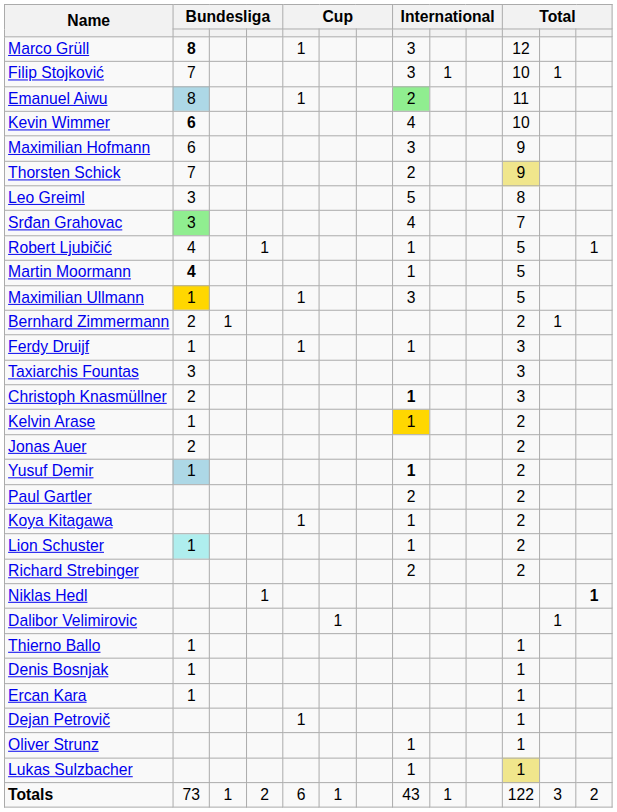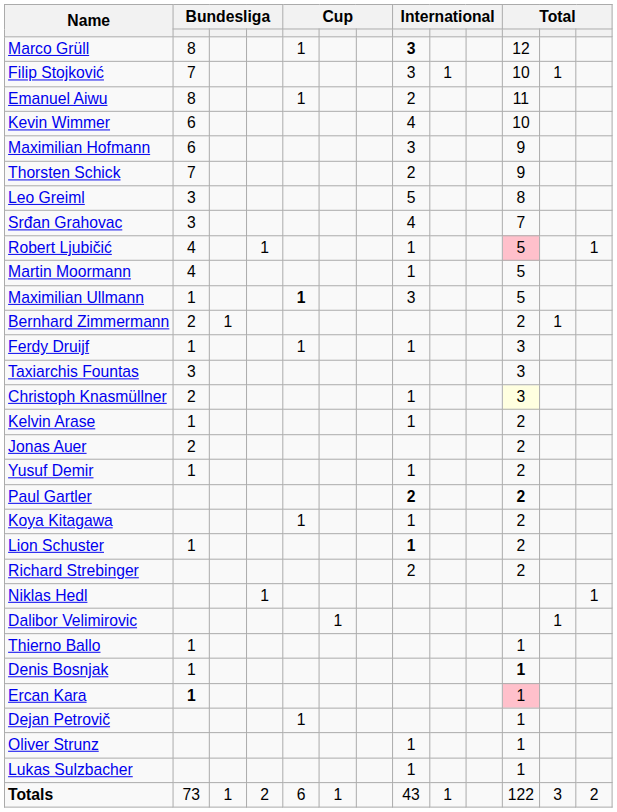(191, 49) bold -> (191, 49) normal
(411, 49) normal -> (411, 49) bold
(191, 98) lightblue background -> (191, 98) no background
(411, 98) lightgreen background -> (411, 98) no background
(191, 123) bold -> (191, 123) normal
(521, 173) khaki background -> (521, 173) no background
(191, 223) lightgreen background -> (191, 223) no background
(521, 247) no background -> (521, 247) pink background
(191, 272) bold -> (191, 272) normal
(191, 297) gold background -> (191, 297) no background
(301, 297) normal -> (301, 297) bold
(411, 397) bold -> (411, 397) normal
(521, 397) no background -> (521, 397) lightyellow background
(411, 422) gold background -> (411, 422) no background
(191, 471) lightblue background -> (191, 471) no background
(411, 471) bold -> (411, 471) normal
(411, 496) normal -> (411, 496) bold
(521, 496) normal -> (521, 496) bold
(191, 546) paleturquoise background -> (191, 546) no background
(411, 546) normal -> (411, 546) bold
(594, 596) bold -> (594, 596) normal
(521, 670) normal -> (521, 670) bold
(191, 695) normal -> (191, 695) bold
(521, 695) no background -> (521, 695) pink background
(521, 770) khaki background -> (521, 770) no background
